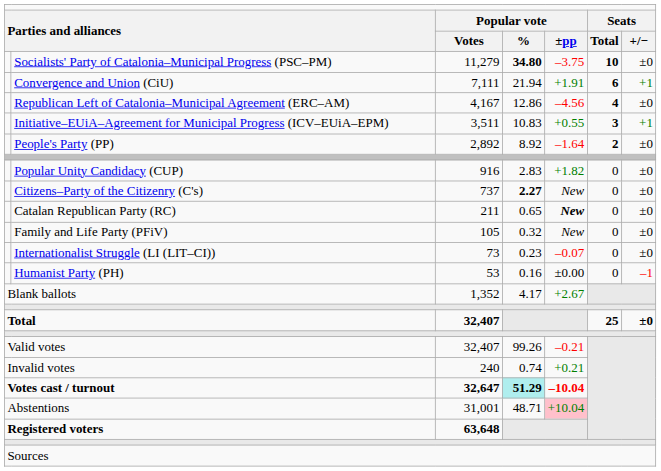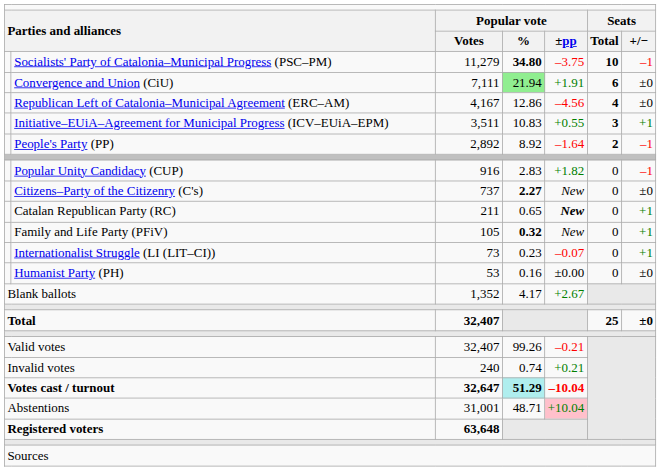(646, 61) ±0 -> (646, 61) –1
(527, 82) no background -> (527, 82) lightgreen background
(646, 82) +1 -> (646, 82) ±0
(646, 144) ±0 -> (646, 144) –1
(646, 170) ±0 -> (646, 170) –1
(646, 211) ±0 -> (646, 211) +1
(530, 232) normal -> (530, 232) bold
(646, 232) ±0 -> (646, 232) +1
(646, 252) ±0 -> (646, 252) +1
(646, 273) –1 -> (646, 273) ±0
